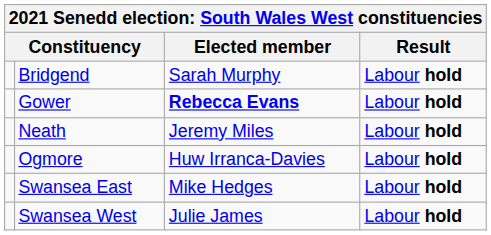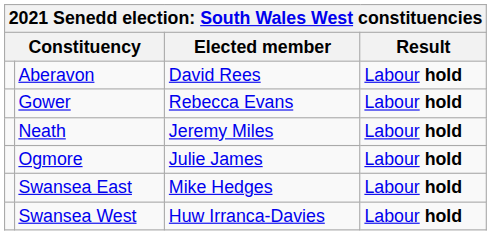+ row: (56, 74)
- row: (54, 74)
(234, 103) bold -> (231, 103) normal
(247, 159) Huw Irranca-Davies -> (216, 159) Julie James
(216, 215) Julie James -> (247, 215) Huw Irranca-Davies
